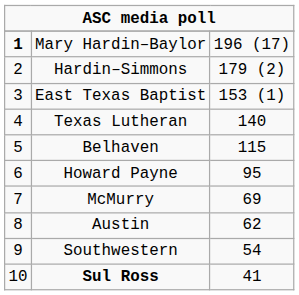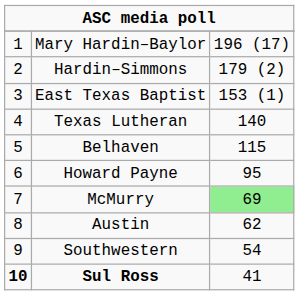(18, 44) bold -> (18, 44) normal
(252, 199) no background -> (252, 199) lightgreen background
(18, 277) normal -> (18, 277) bold
